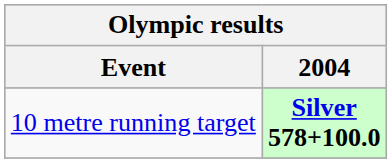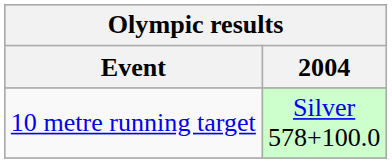(324, 122) bold -> (324, 122) normal
